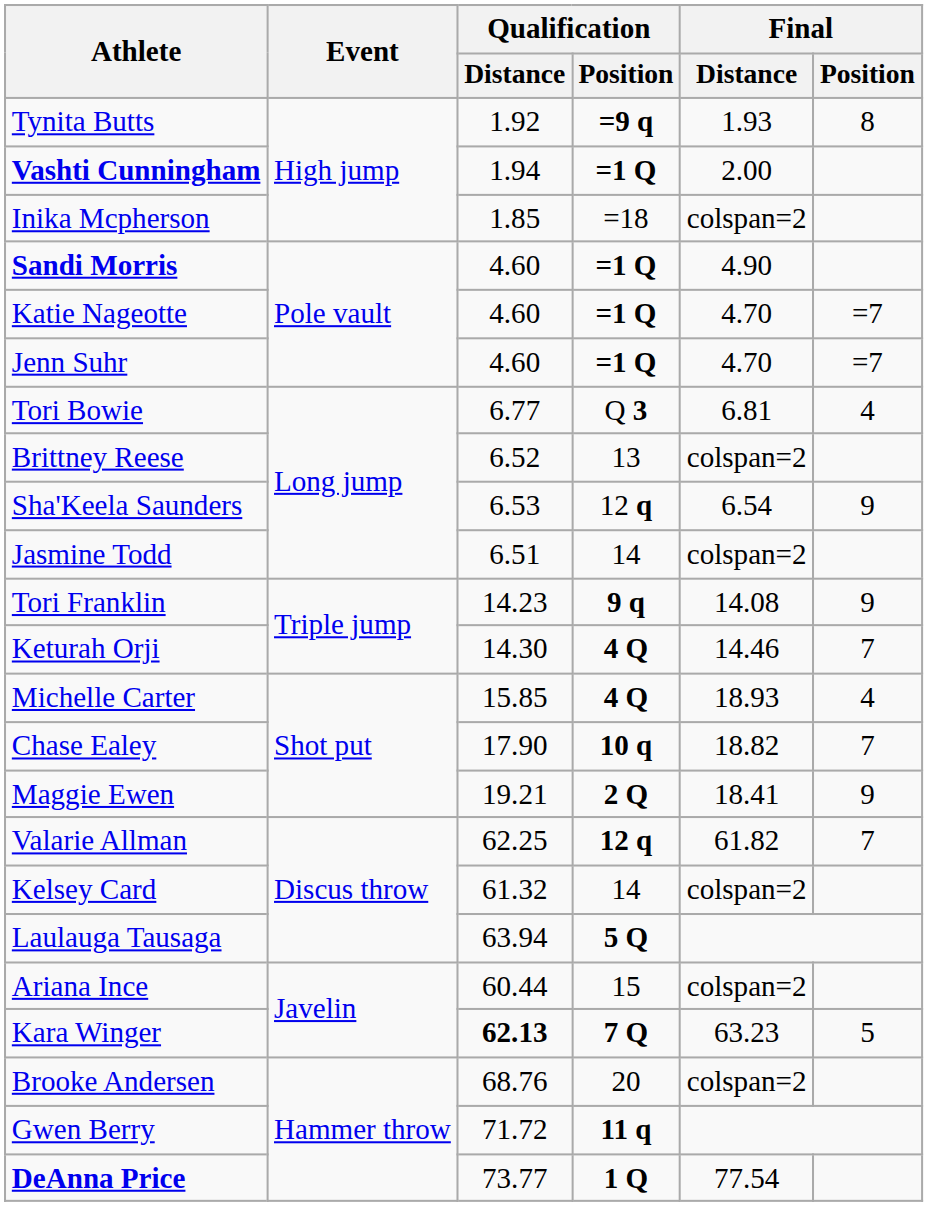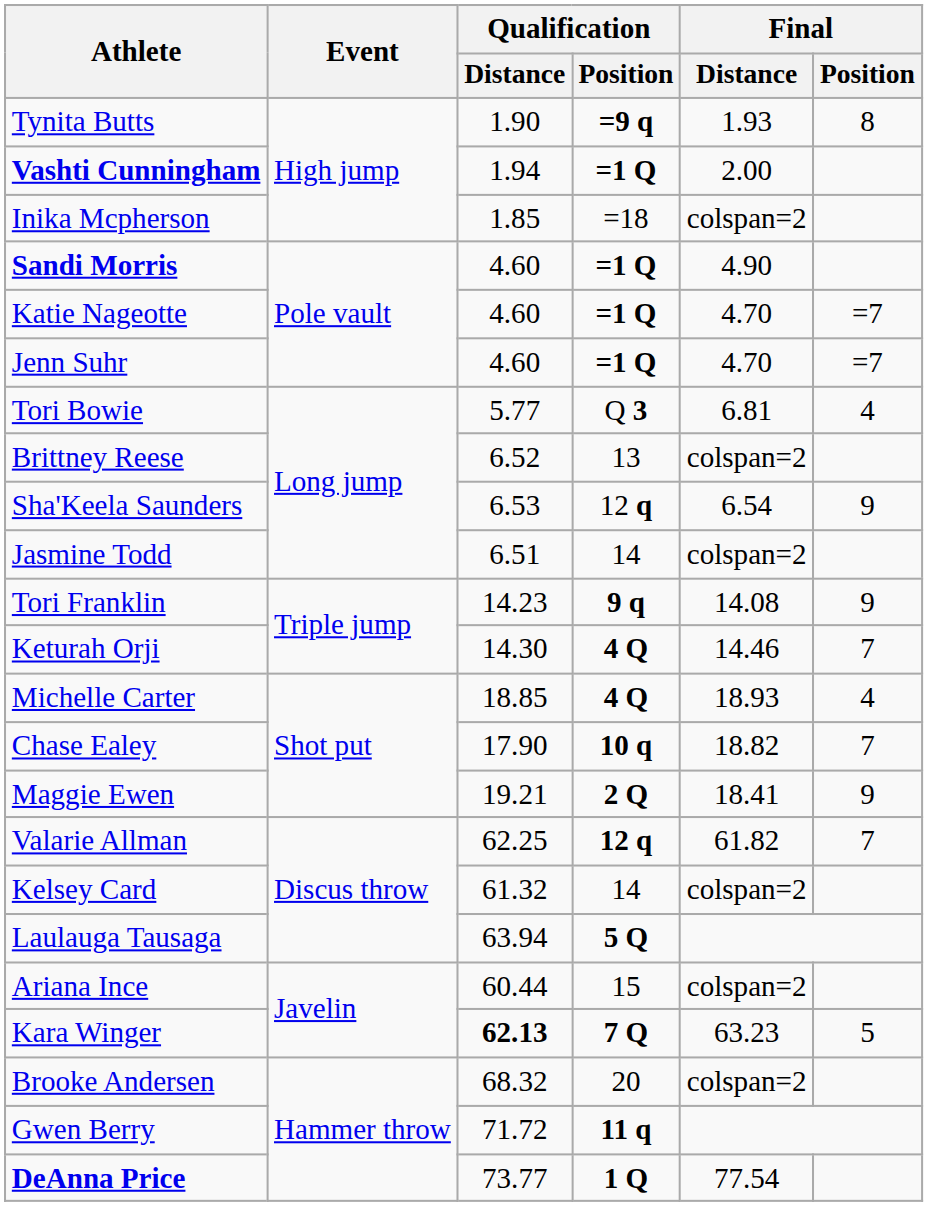(515, 122) 1.92 -> (515, 122) 1.90
(515, 410) 6.77 -> (515, 410) 5.77
(515, 697) 15.85 -> (515, 697) 18.85
(515, 1081) 68.76 -> (515, 1081) 68.32
